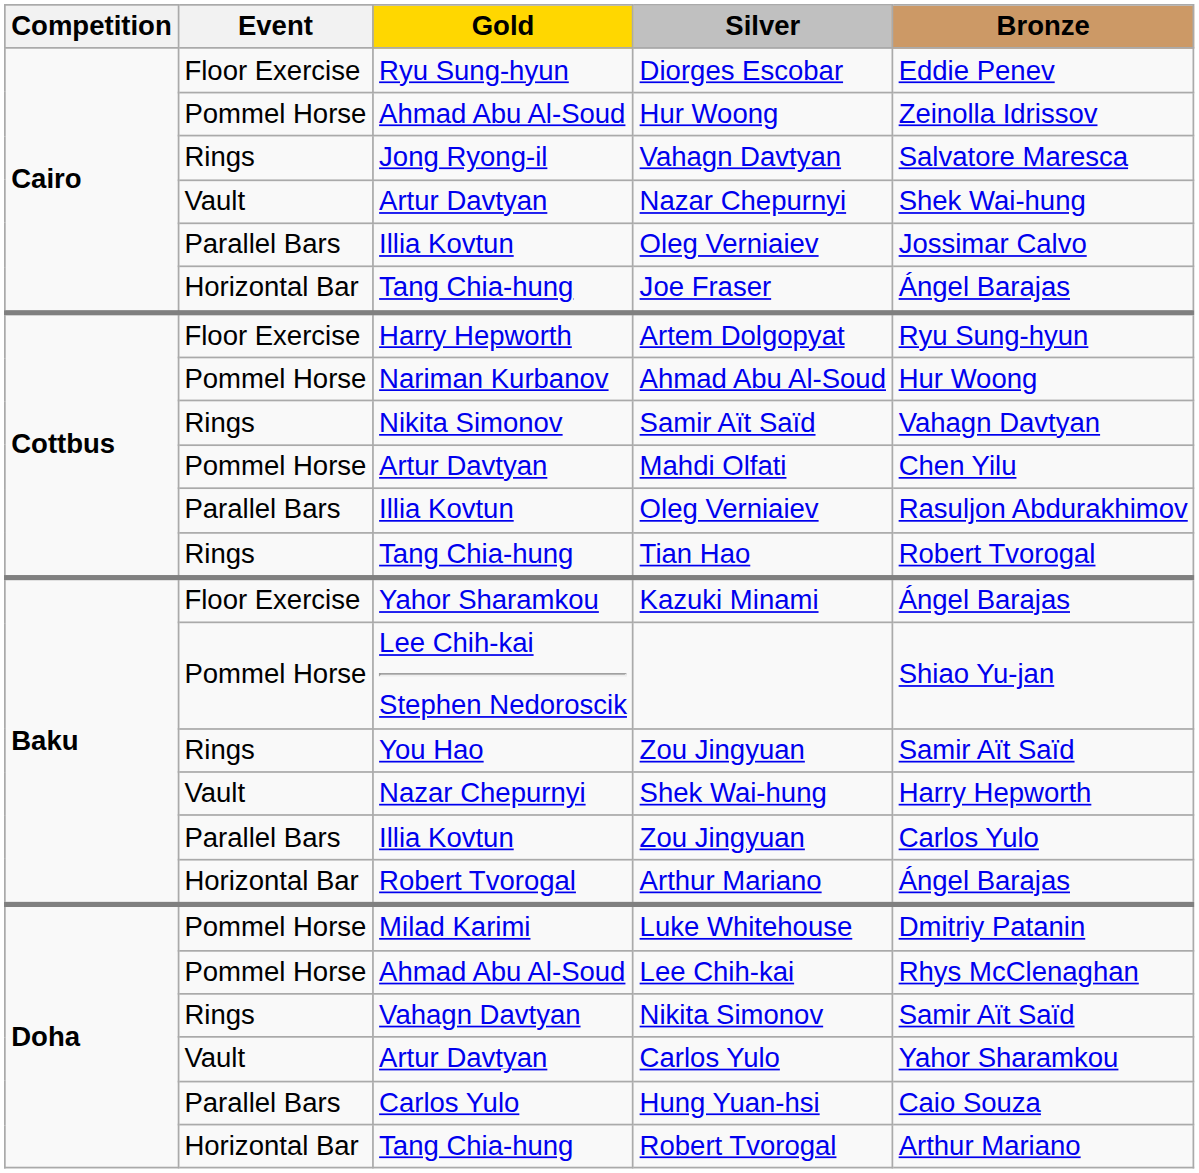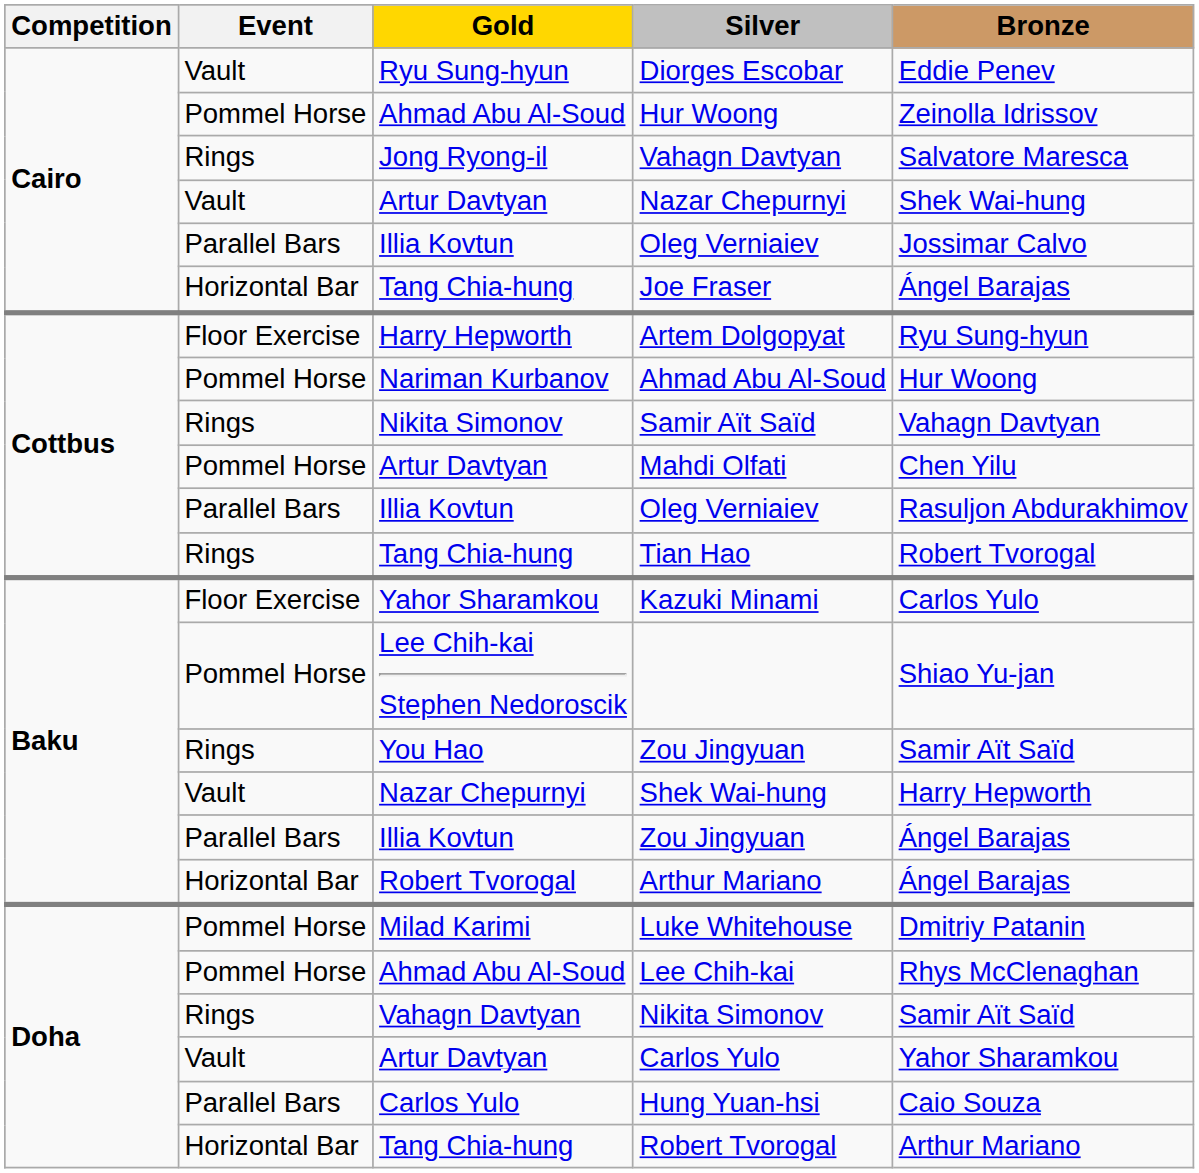(272, 69) Floor Exercise -> (215, 69) Vault
(984, 600) Ángel Barajas -> (969, 600) Carlos Yulo
(969, 837) Carlos Yulo -> (984, 837) Ángel Barajas
